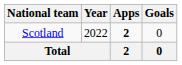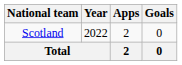(126, 32) bold -> (126, 32) normal
